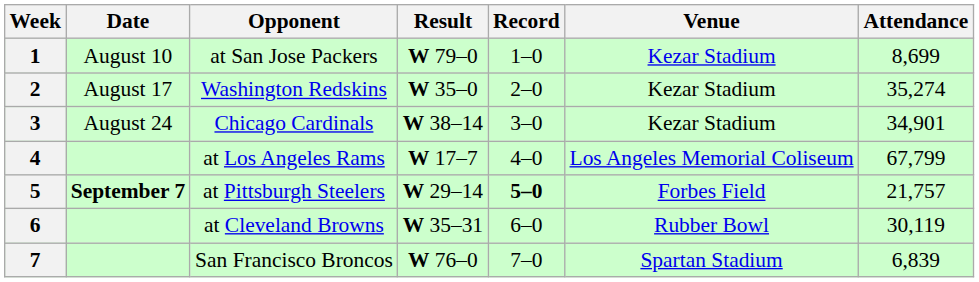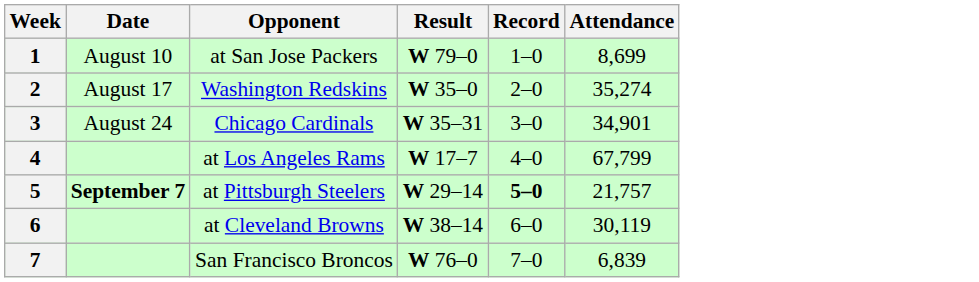- column: (712, 21)
(443, 123) W 38–14 -> (443, 123) W 35–31
(443, 225) W 35–31 -> (443, 225) W 38–14
